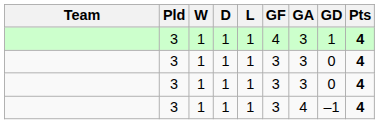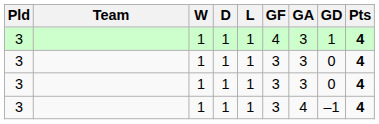columns swapped: (82, 15) <-> (174, 15)
